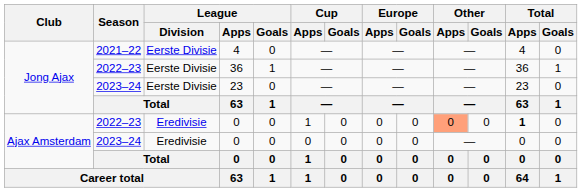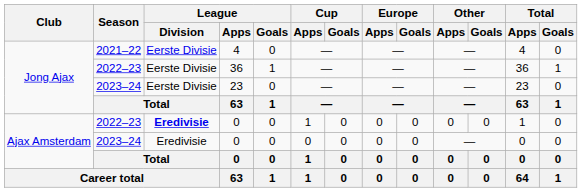(182, 123) normal -> (182, 123) bold
(451, 123) lightsalmon background -> (451, 123) no background
(522, 123) bold -> (522, 123) normal
